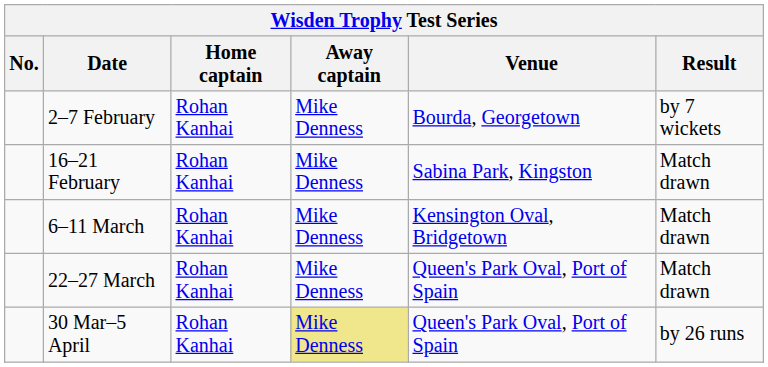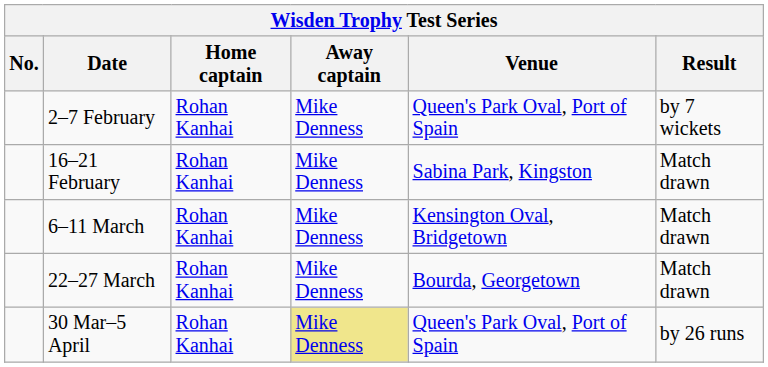(496, 117) Bourda, Georgetown -> (520, 117) Queen's Park Oval, Port of Spain
(520, 280) Queen's Park Oval, Port of Spain -> (496, 280) Bourda, Georgetown
